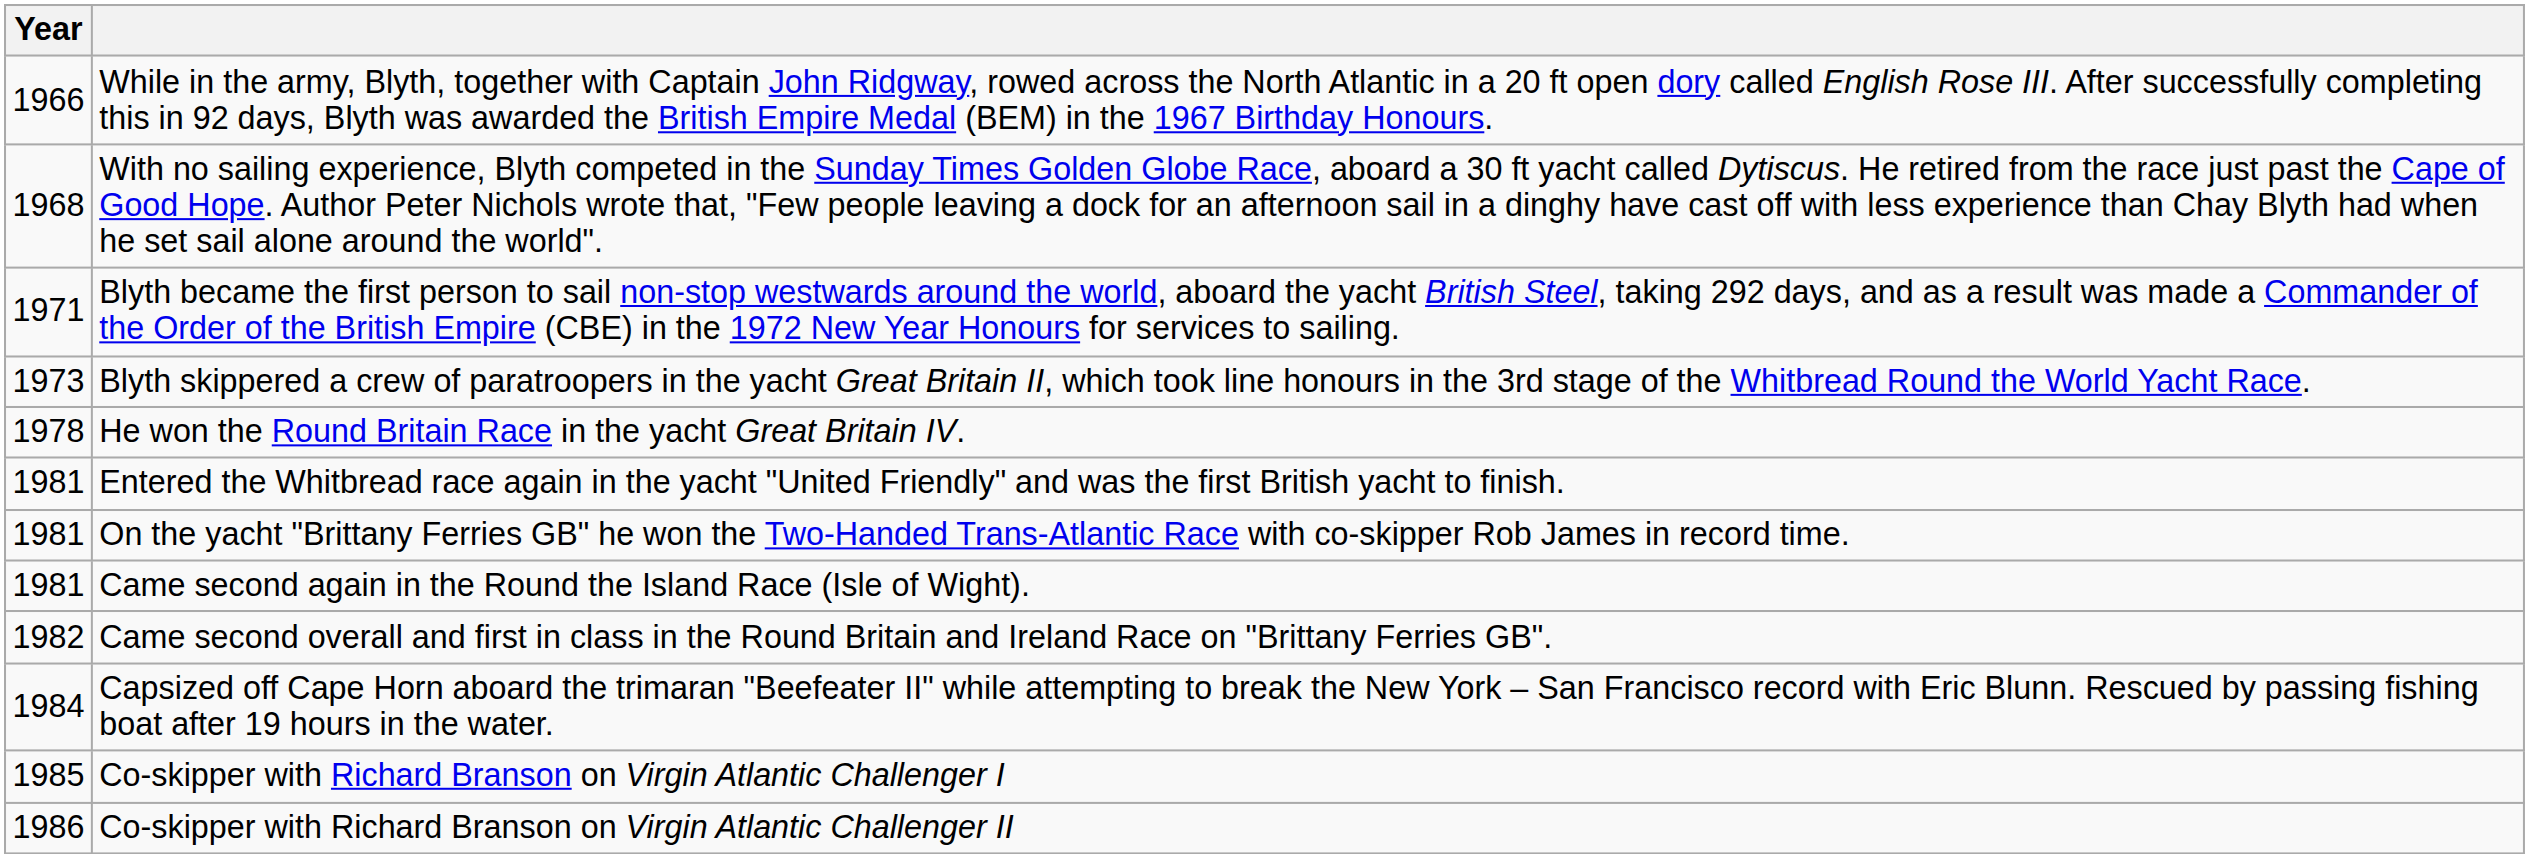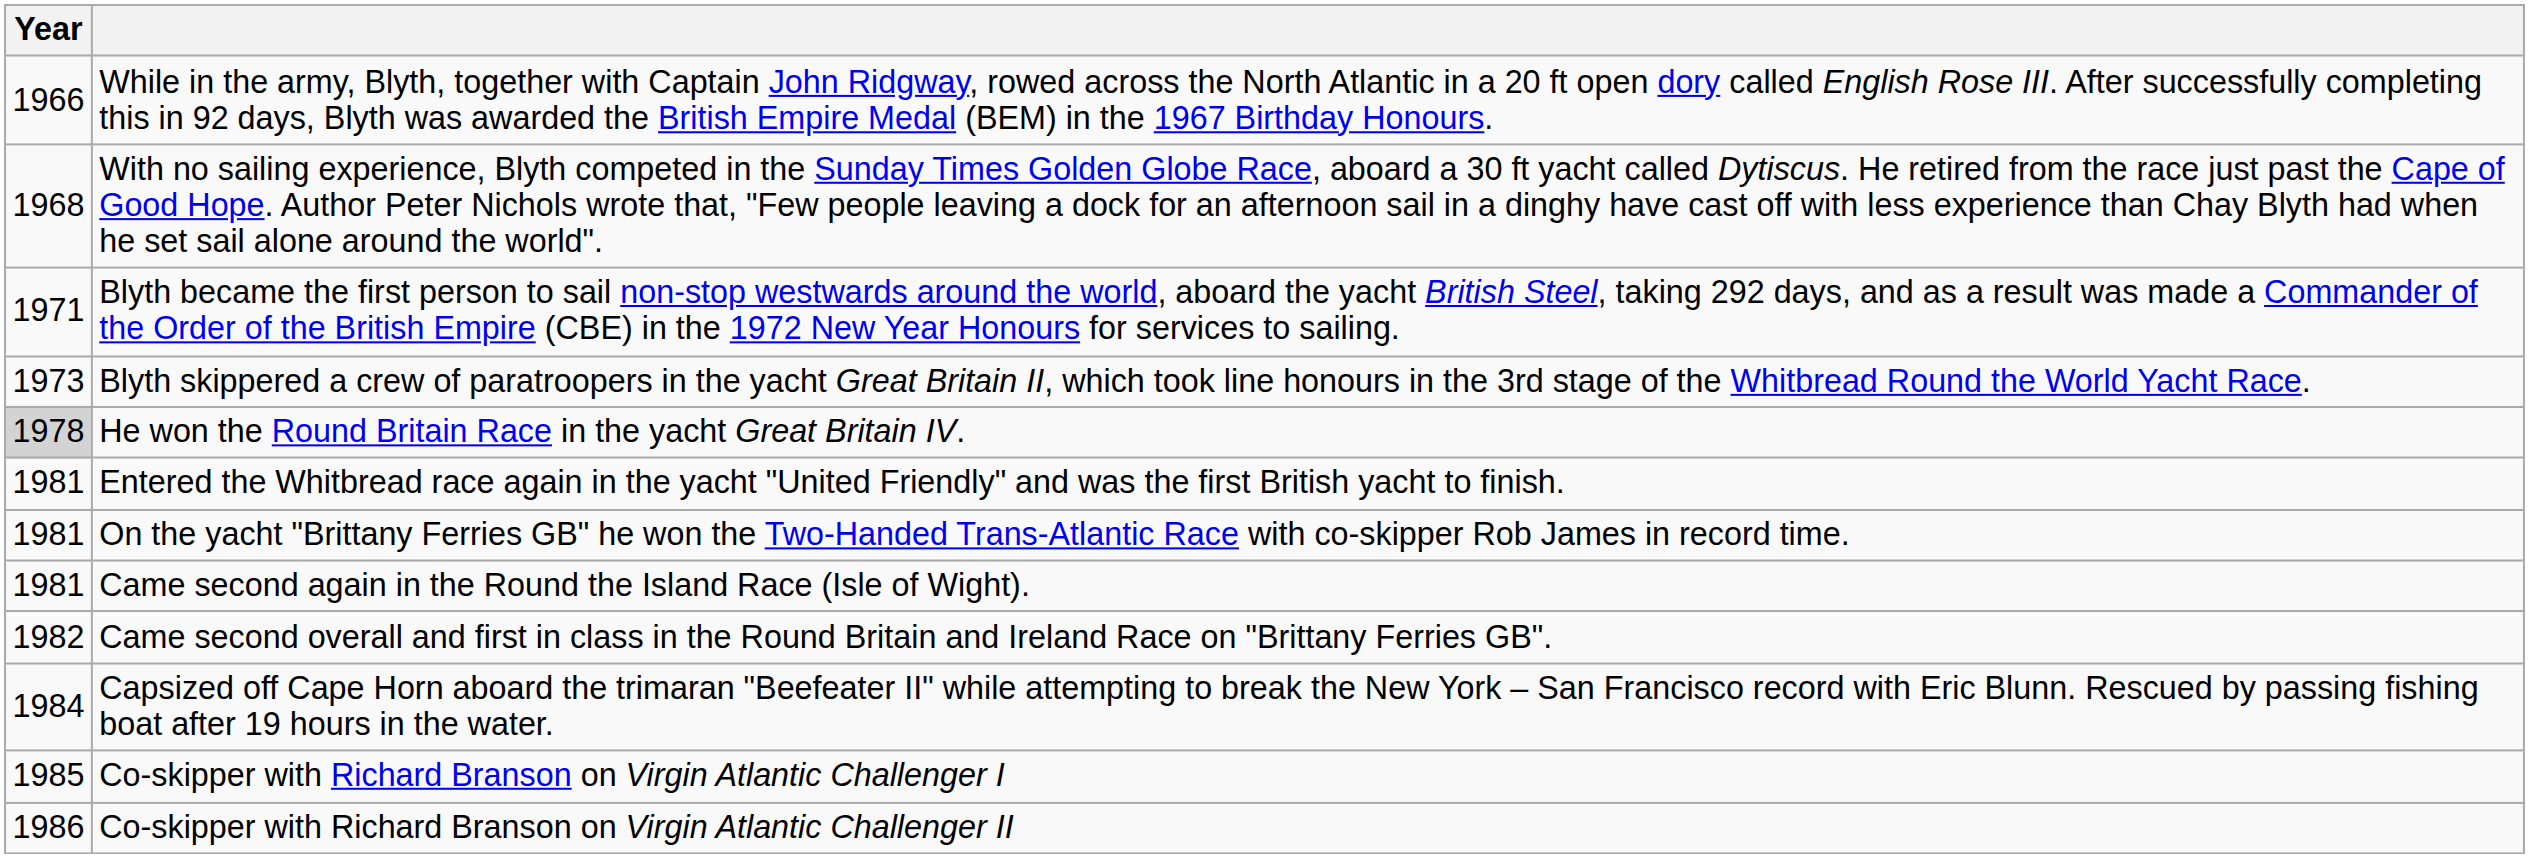(48, 431) no background -> (48, 431) lightgrey background
